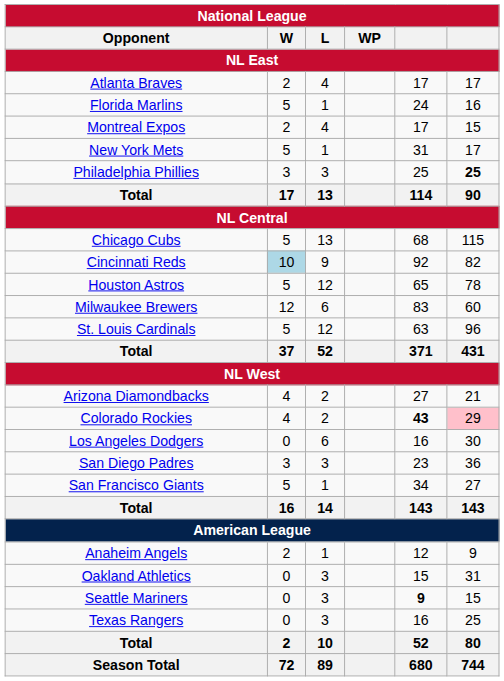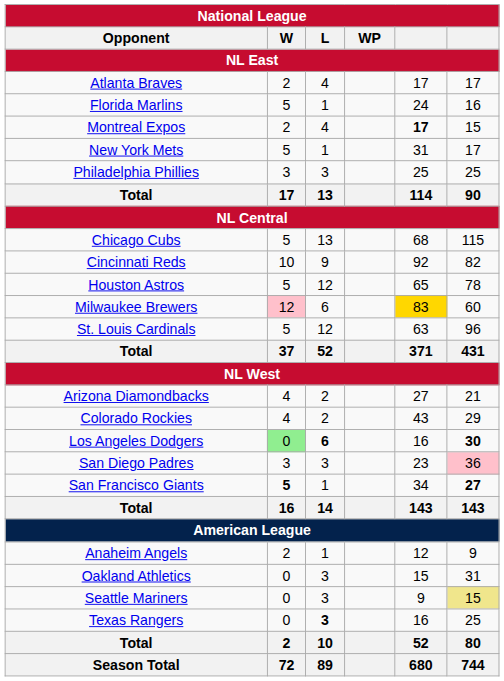(421, 128) normal -> (421, 128) bold
(473, 172) bold -> (473, 172) normal
(287, 262) lightblue background -> (287, 262) no background
(287, 307) no background -> (287, 307) pink background
(421, 307) no background -> (421, 307) gold background
(421, 418) bold -> (421, 418) normal
(473, 418) pink background -> (473, 418) no background
(287, 441) no background -> (287, 441) lightgreen background
(325, 441) normal -> (325, 441) bold
(473, 441) normal -> (473, 441) bold
(473, 463) no background -> (473, 463) pink background
(287, 486) normal -> (287, 486) bold
(473, 486) normal -> (473, 486) bold
(421, 597) bold -> (421, 597) normal
(473, 597) no background -> (473, 597) khaki background
(325, 620) normal -> (325, 620) bold
